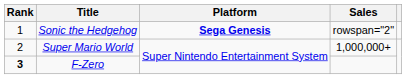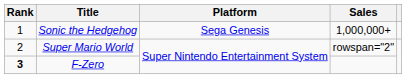(235, 30) bold -> (235, 30) normal
(363, 30) rowspan="2" -> (363, 30) 1,000,000+
(363, 47) 1,000,000+ -> (363, 47) rowspan="2"
